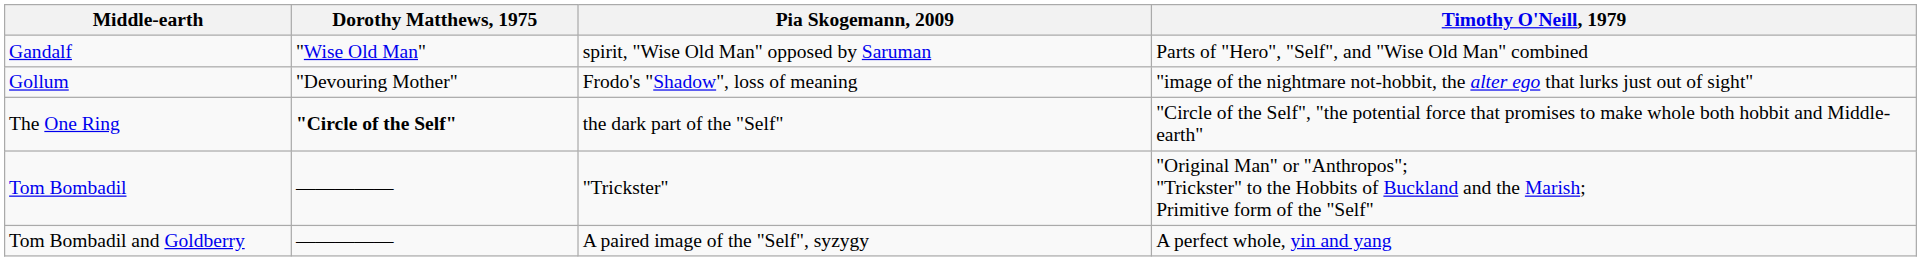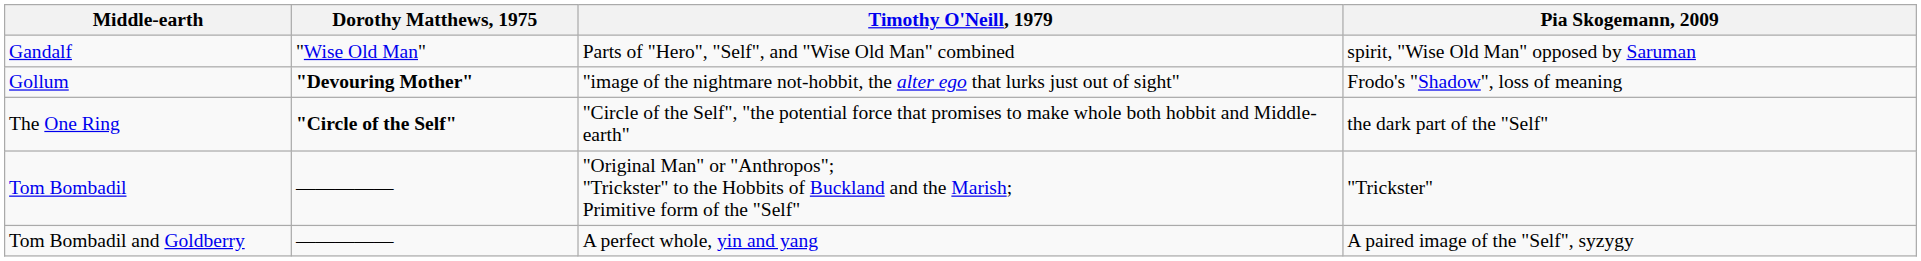columns swapped: (1534, 19) <-> (865, 19)
(377, 81) normal -> (385, 81) bold
